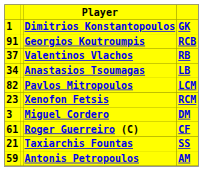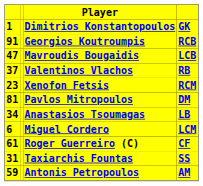+ row: (82, 56)
rows swapped: (85, 71) <-> (67, 100)
(12, 85) 82 -> (12, 100) 81
(187, 85) LCM -> (184, 100) DM
(9, 114) 3 -> (9, 129) 6
(184, 114) DM -> (187, 129) LCM
(12, 144) 21 -> (12, 158) 31
